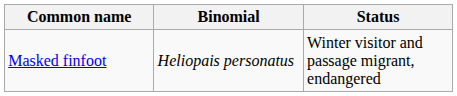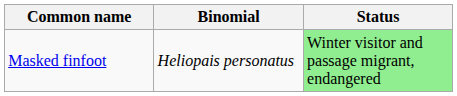(365, 60) no background -> (365, 60) lightgreen background
